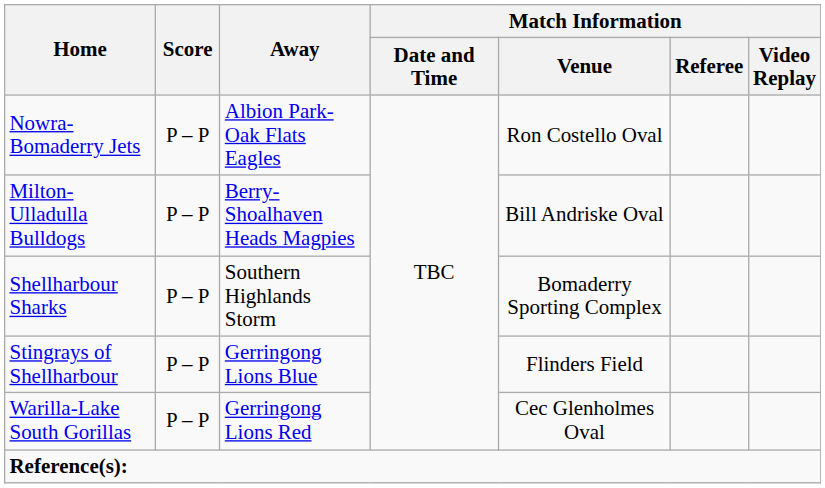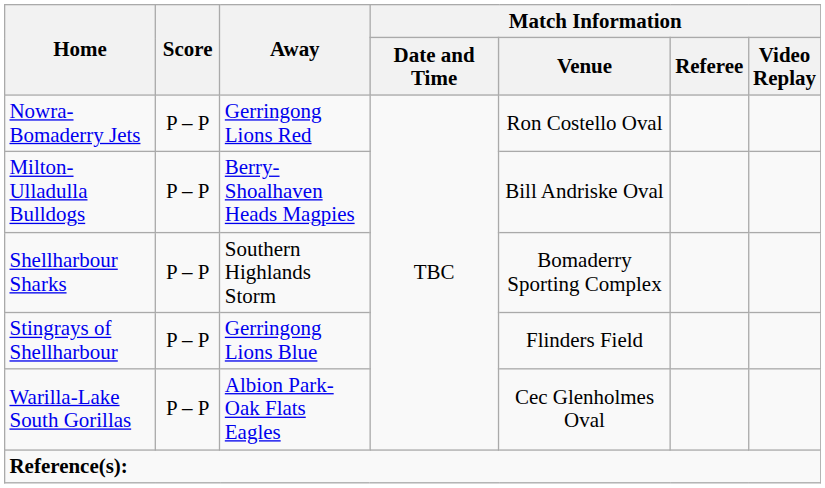(279, 134) Albion Park-Oak Flats Eagles -> (273, 122) Gerringong Lions Red
(273, 420) Gerringong Lions Red -> (279, 409) Albion Park-Oak Flats Eagles
